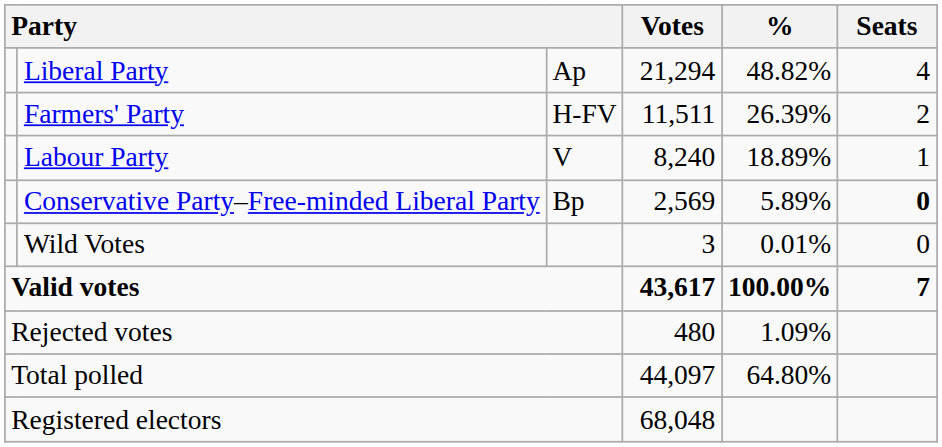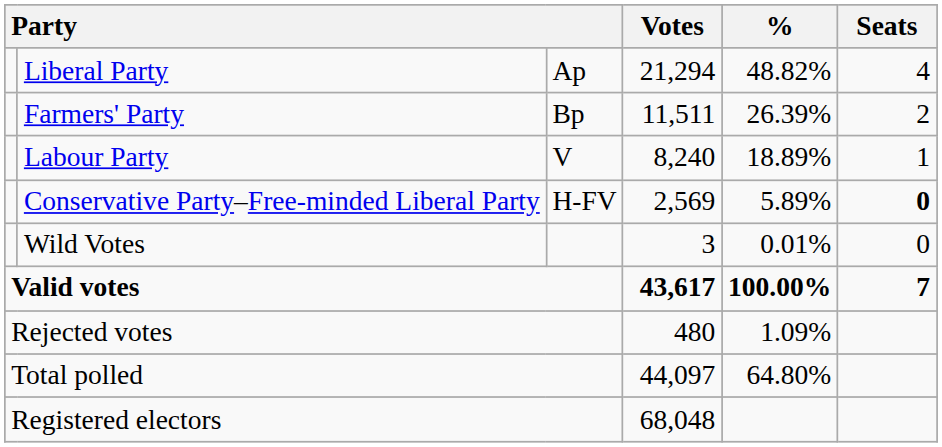(585, 113) H-FV -> (568, 113) Bp
(568, 200) Bp -> (585, 200) H-FV
